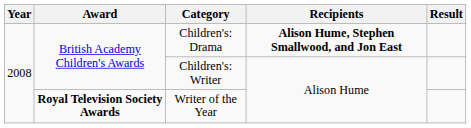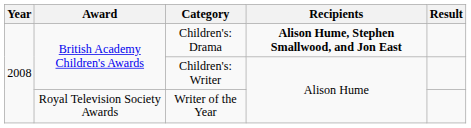(100, 106) bold -> (100, 106) normal
